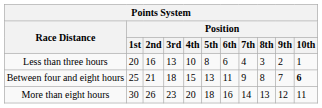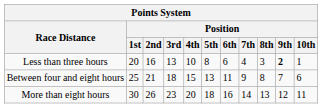(281, 62) normal -> (281, 62) bold
(299, 78) bold -> (299, 78) normal
